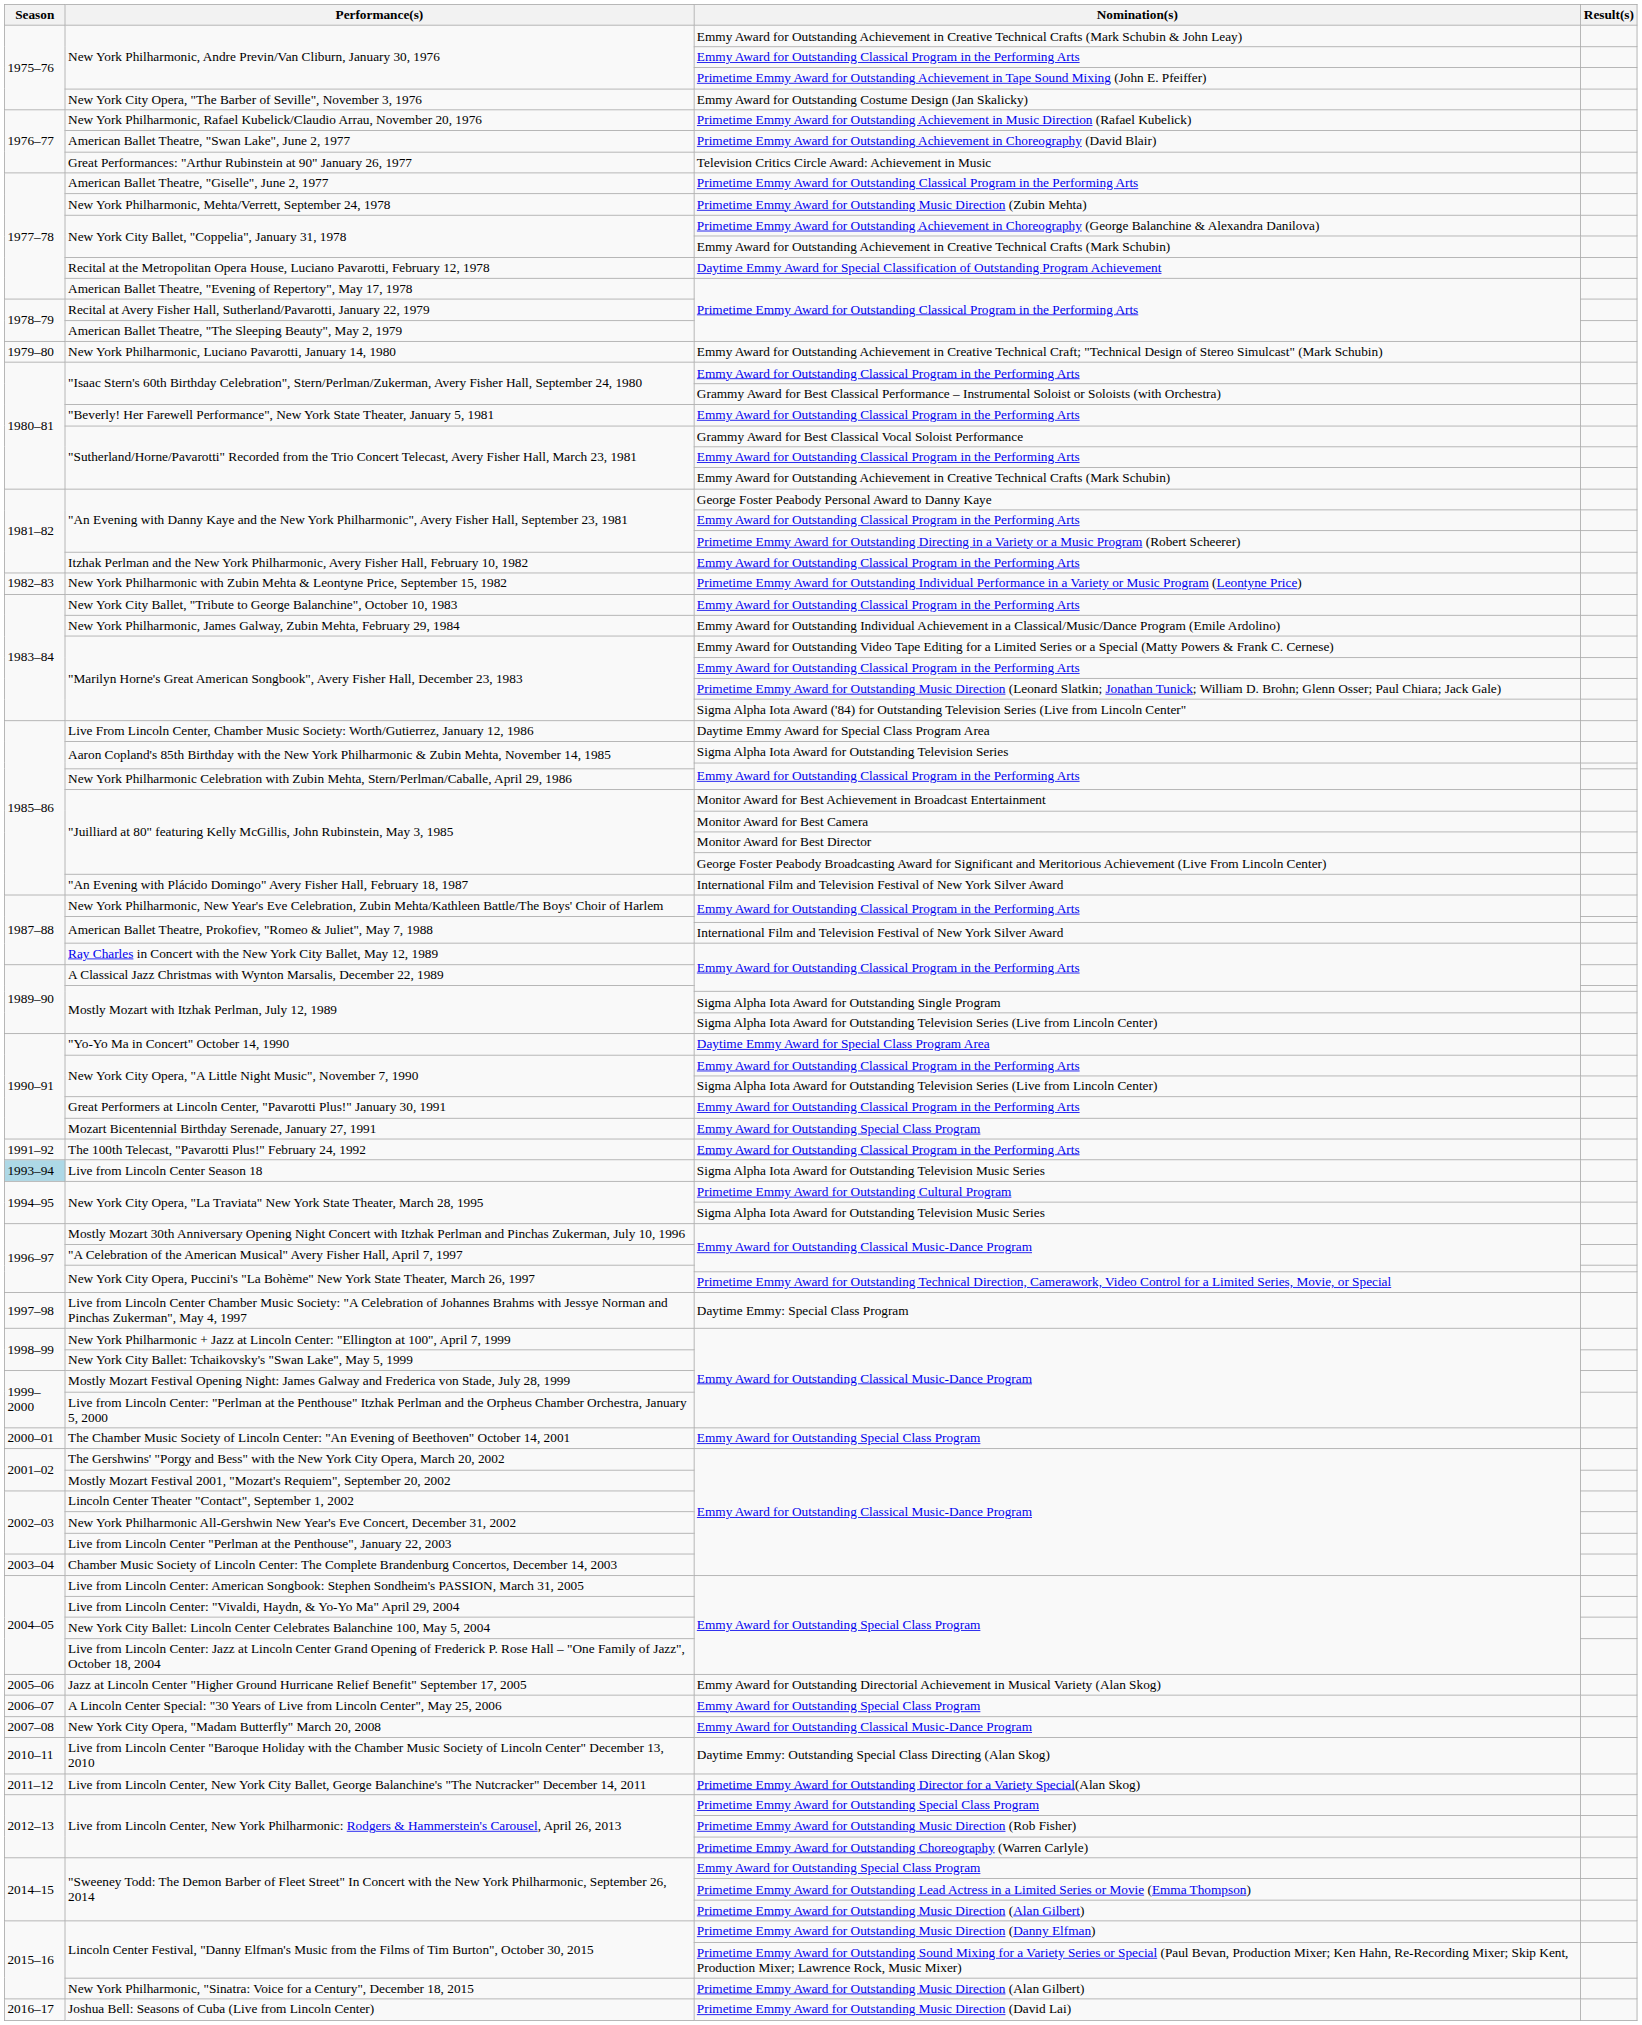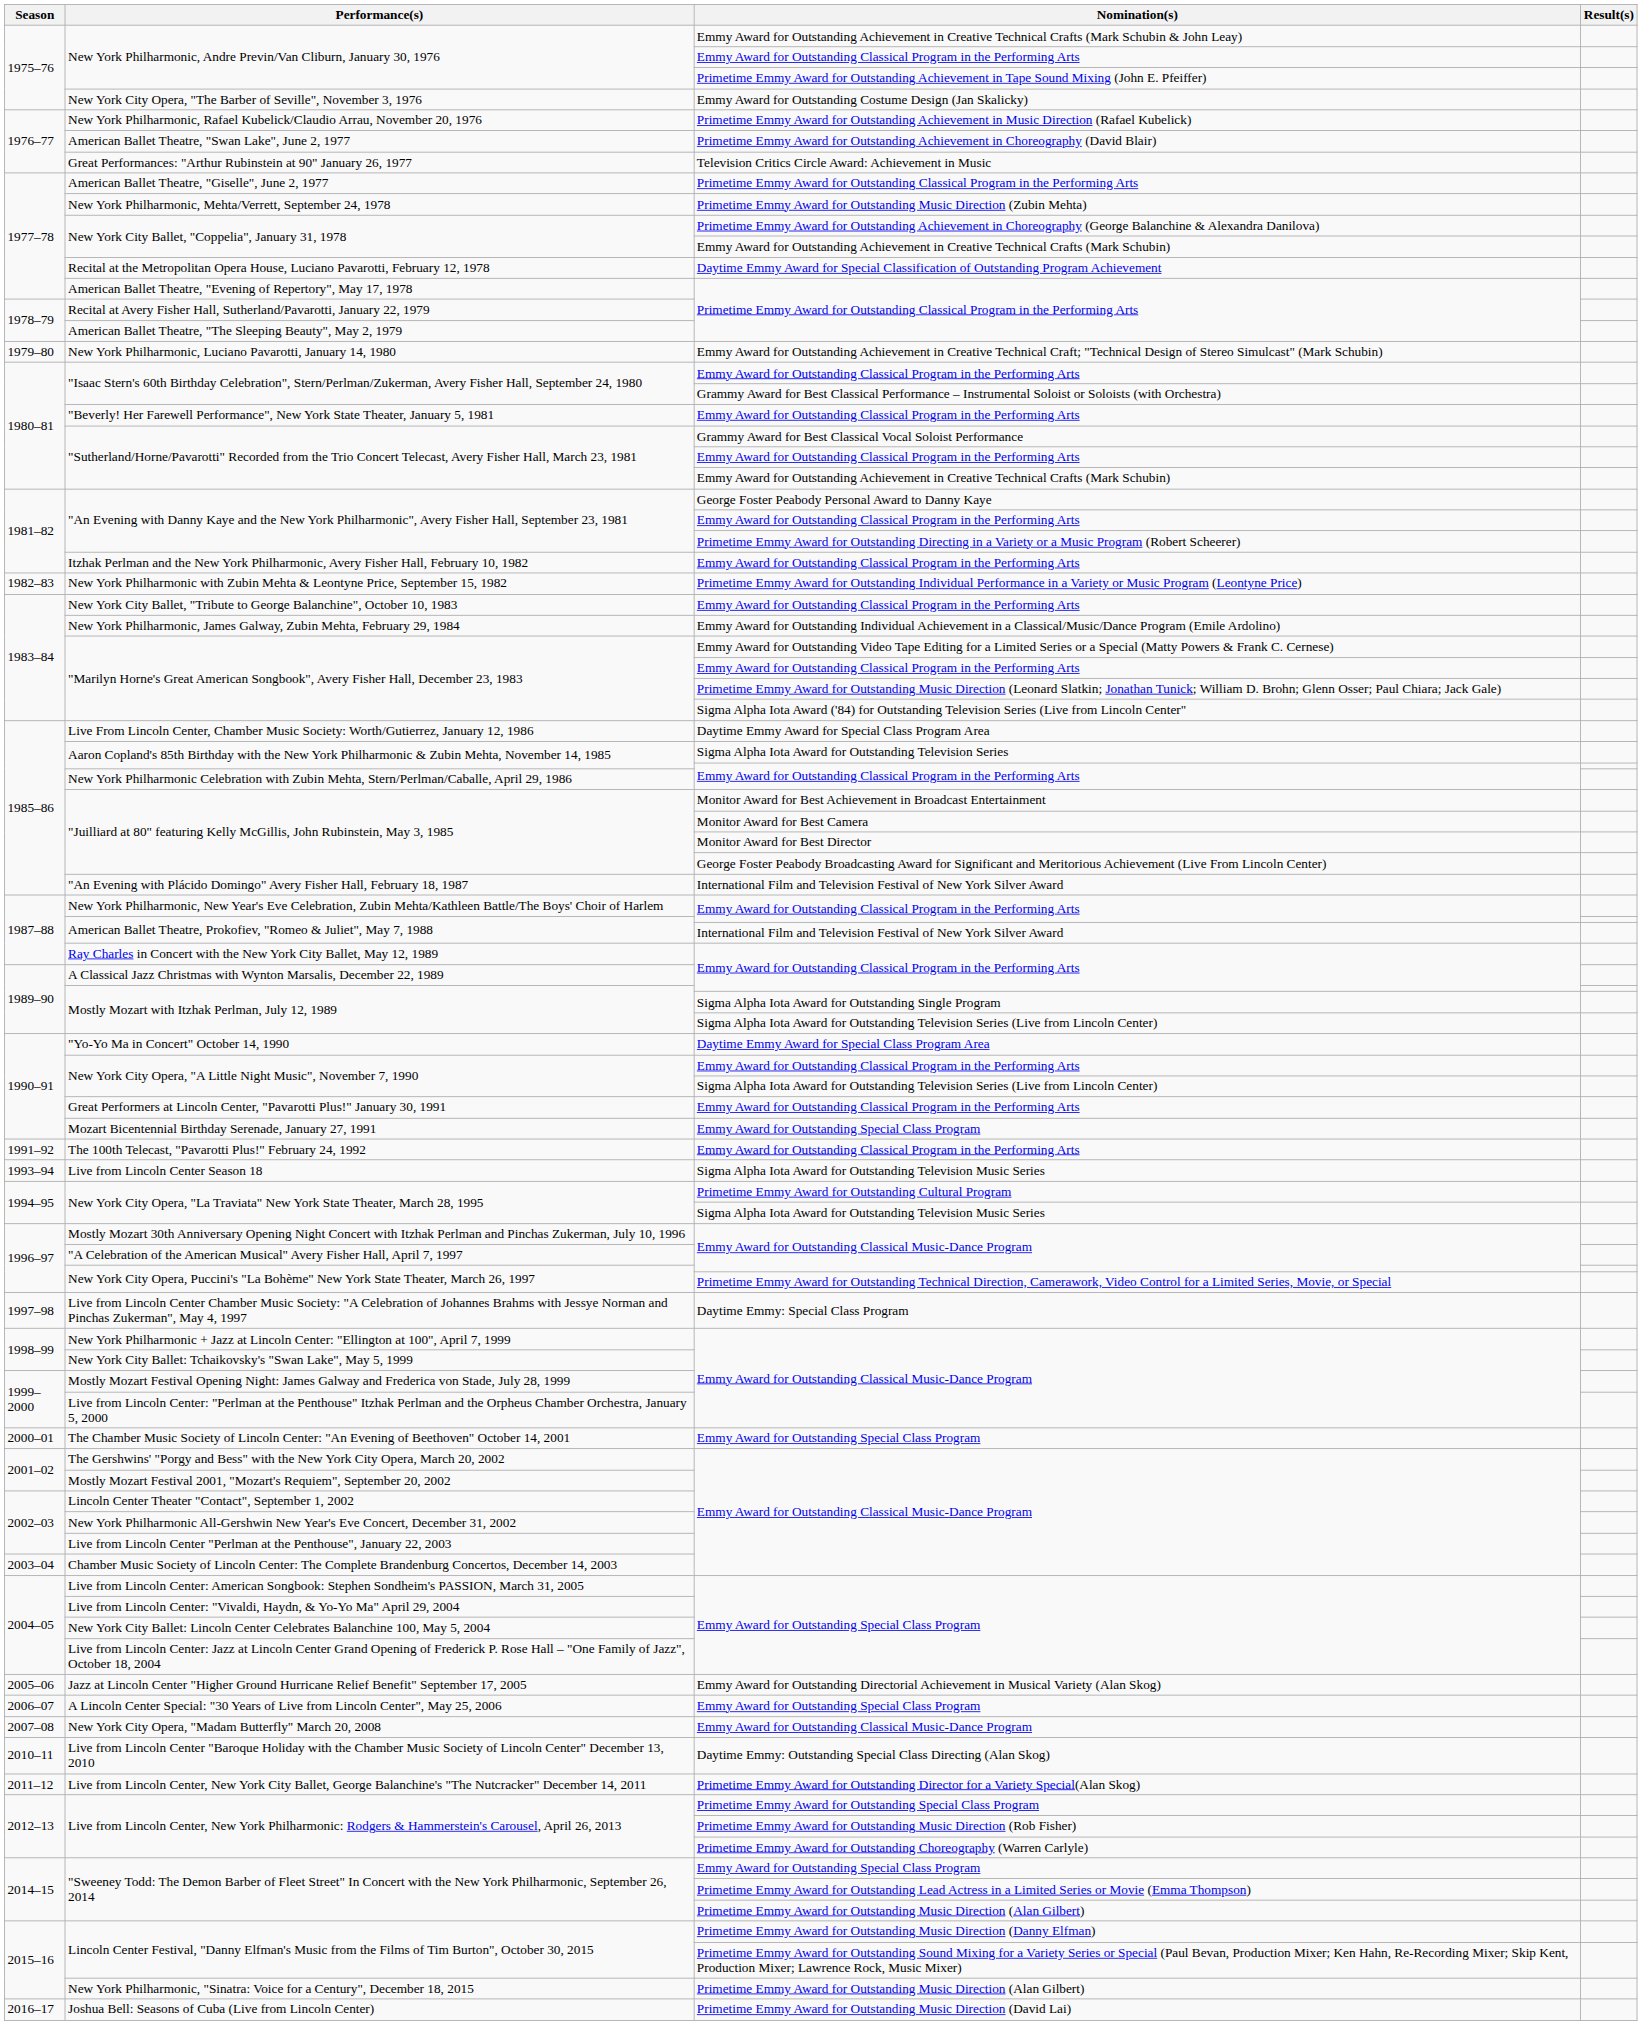(31, 1170) lightblue background -> (31, 1170) no background
